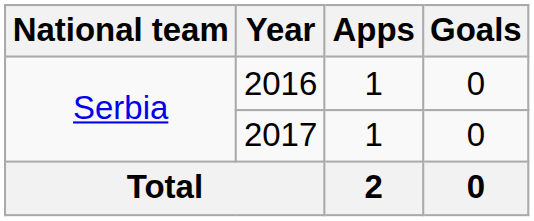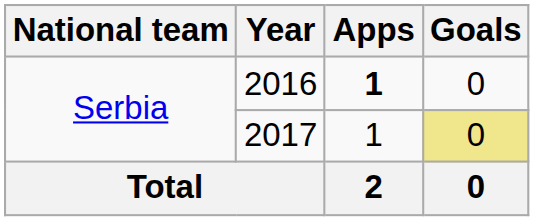(374, 82) normal -> (374, 82) bold
(476, 135) no background -> (476, 135) khaki background
